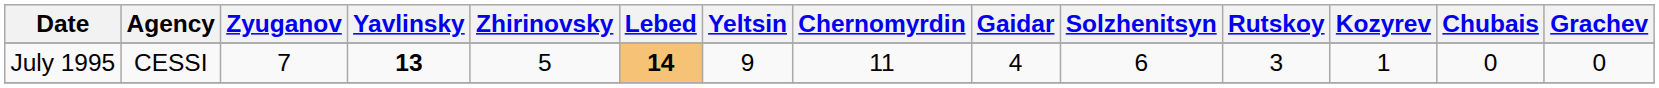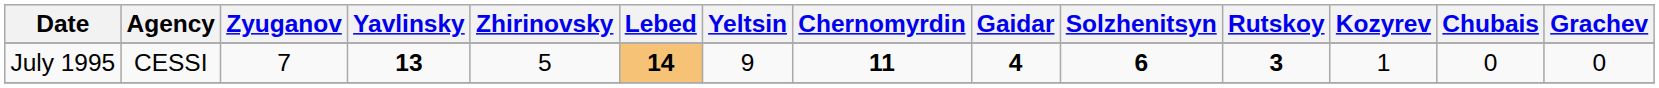(882, 62) normal -> (882, 62) bold
(1016, 62) normal -> (1016, 62) bold
(1141, 62) normal -> (1141, 62) bold
(1276, 62) normal -> (1276, 62) bold
